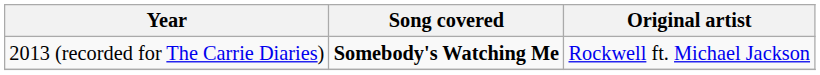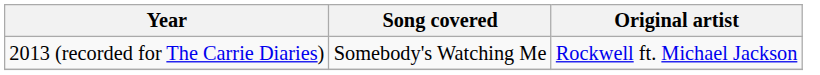(446, 52) bold -> (440, 52) normal
